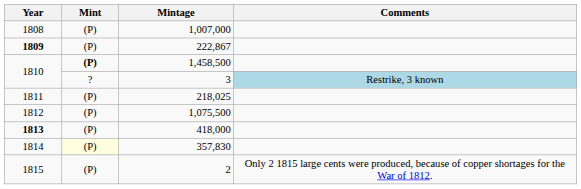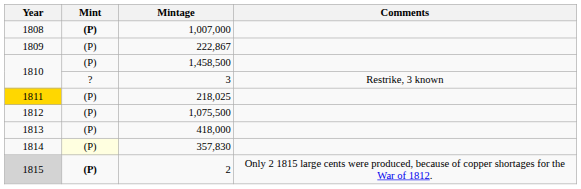(90, 29) normal -> (90, 29) bold
(33, 46) bold -> (33, 46) normal
(90, 63) bold -> (90, 63) normal
(405, 79) lightblue background -> (405, 79) no background
(33, 96) no background -> (33, 96) gold background
(33, 130) bold -> (33, 130) normal
(33, 169) no background -> (33, 169) lightgrey background
(90, 169) normal -> (90, 169) bold
